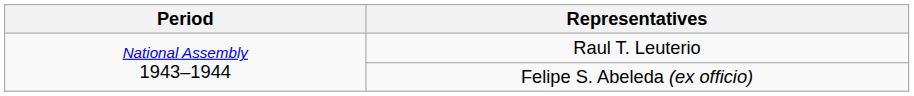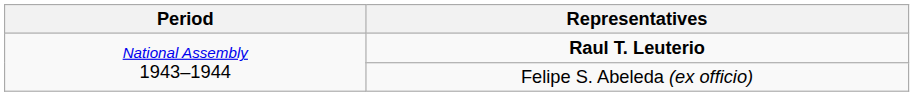(637, 47) normal -> (637, 47) bold
